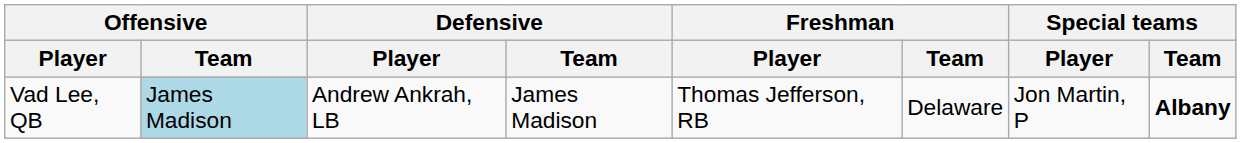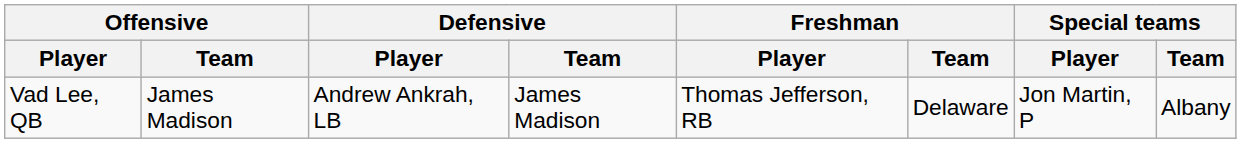(189, 107) lightblue background -> (190, 107) no background
(1193, 107) bold -> (1196, 107) normal
